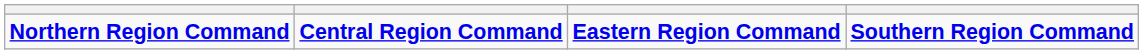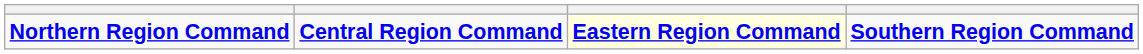(707, 31) no background -> (707, 31) lightyellow background
